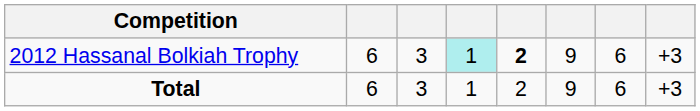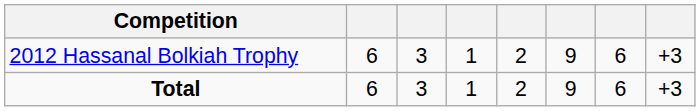(471, 55) paleturquoise background -> (471, 55) no background
(521, 55) bold -> (521, 55) normal
